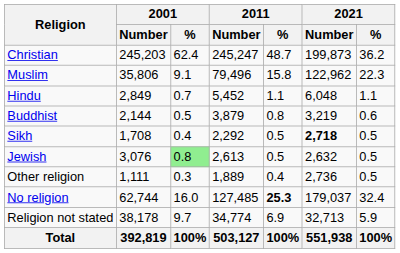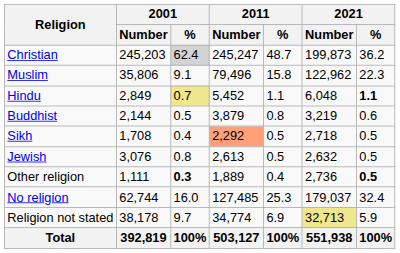(186, 55) no background -> (186, 55) lightgrey background
(182, 95) no background -> (182, 95) khaki background
(368, 95) normal -> (368, 95) bold
(228, 136) no background -> (228, 136) lightsalmon background
(321, 136) bold -> (321, 136) normal
(182, 156) lightgreen background -> (182, 156) no background
(182, 177) normal -> (182, 177) bold
(368, 177) normal -> (368, 177) bold
(279, 197) bold -> (279, 197) normal
(325, 217) no background -> (325, 217) khaki background
